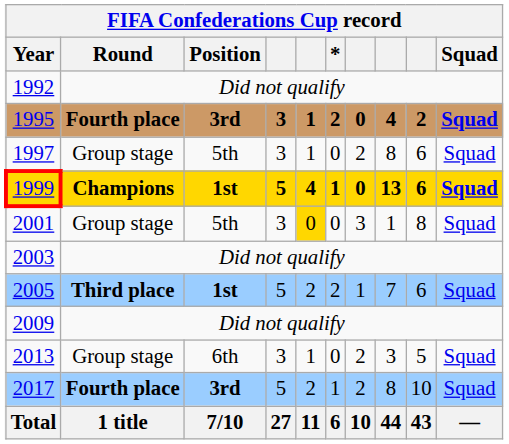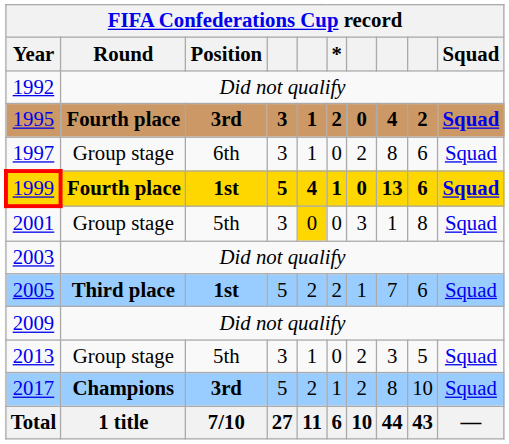(225, 153) 5th -> (226, 153) 6th
(123, 188) Champions -> (124, 188) Fourth place
(225, 356) 6th -> (226, 356) 5th
(123, 389) Fourth place -> (123, 389) Champions
